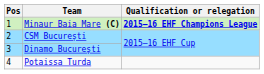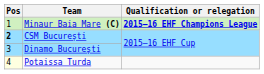(9, 37) normal -> (9, 37) bold
(9, 62) no background -> (9, 62) lightyellow background
